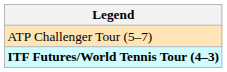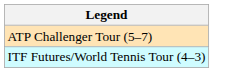(113, 57) bold -> (106, 57) normal
